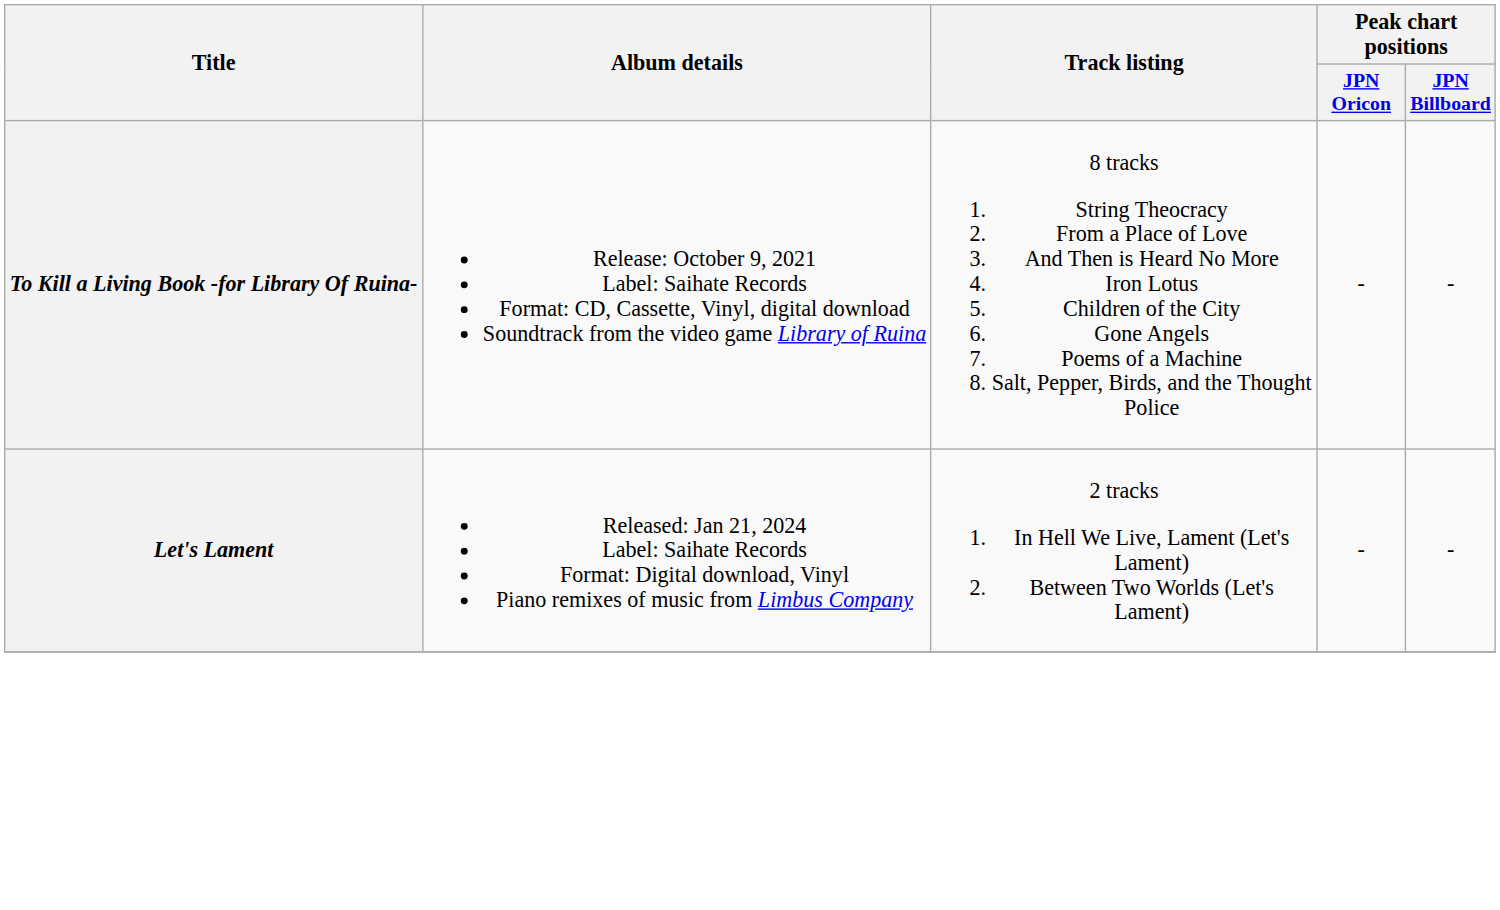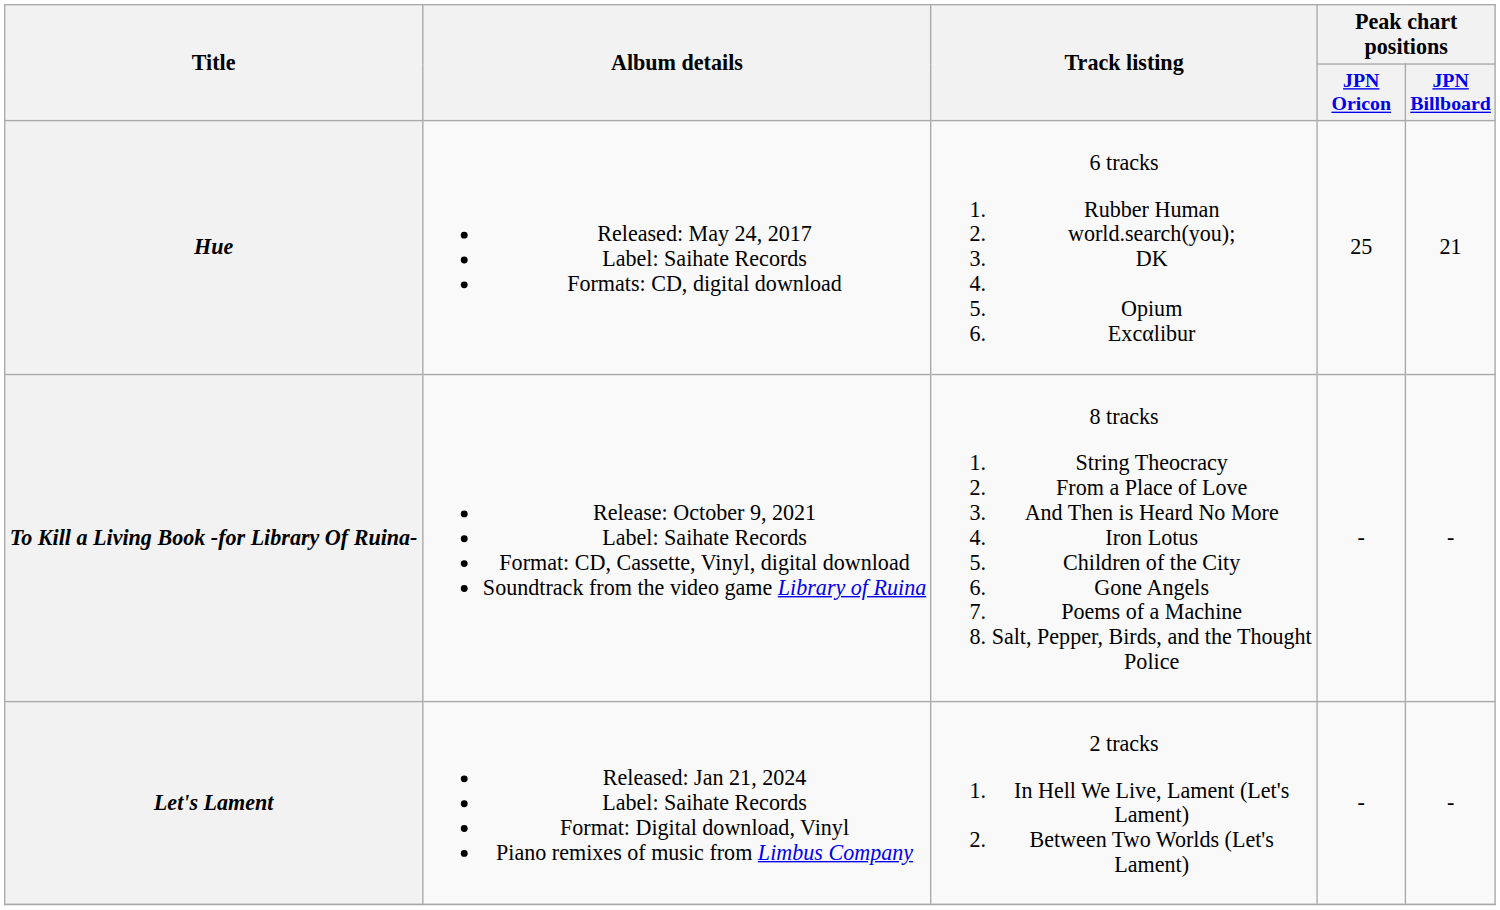+ row: (214, 247)
